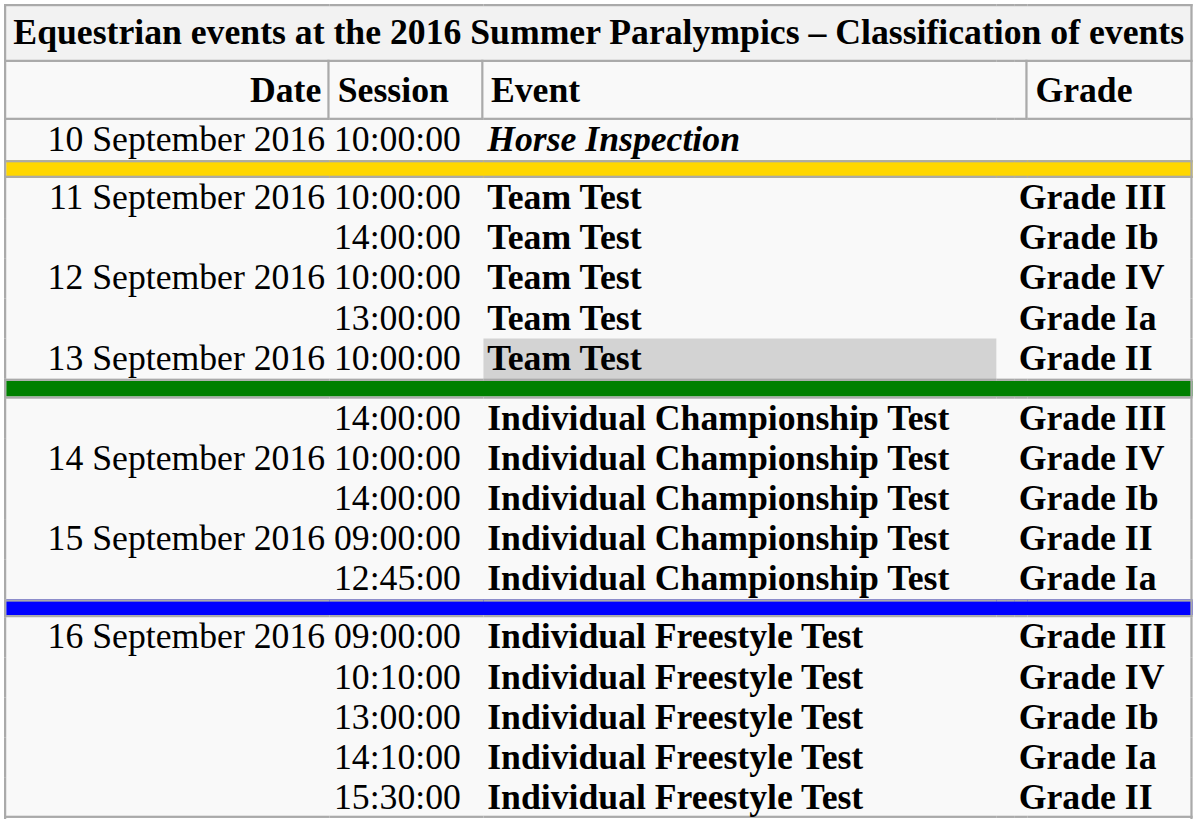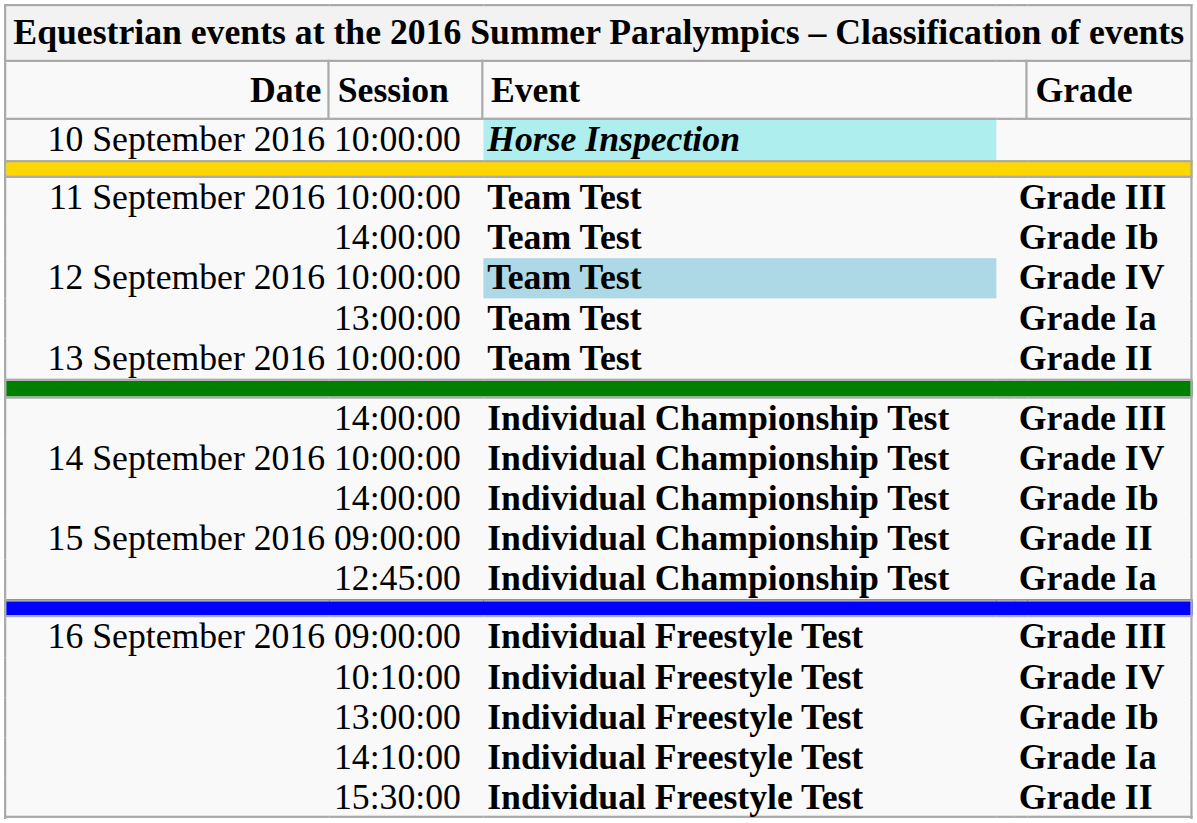(614, 138) no background -> (614, 138) paleturquoise background
(564, 277) no background -> (564, 277) lightblue background
(564, 358) lightgrey background -> (564, 358) no background
